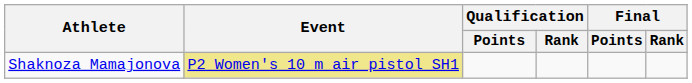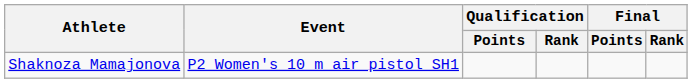(323, 65) khaki background -> (323, 65) no background
